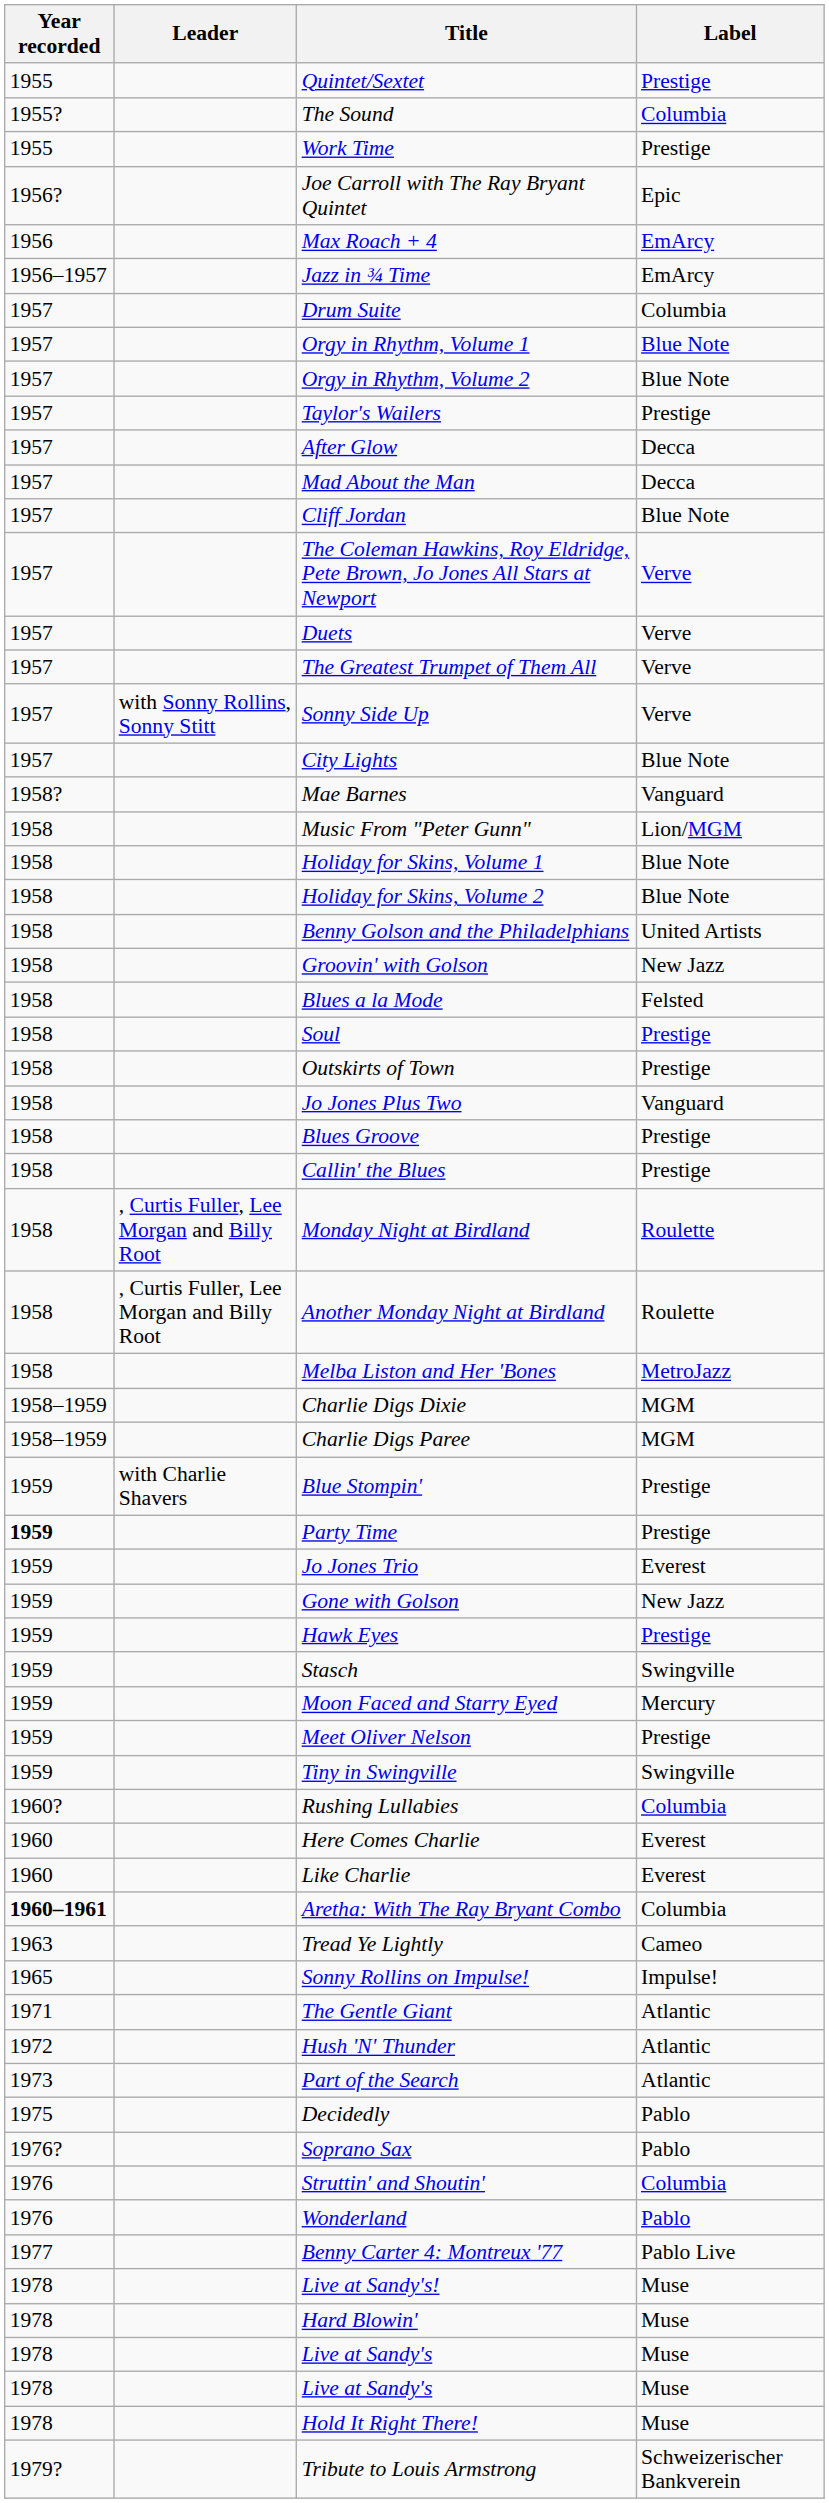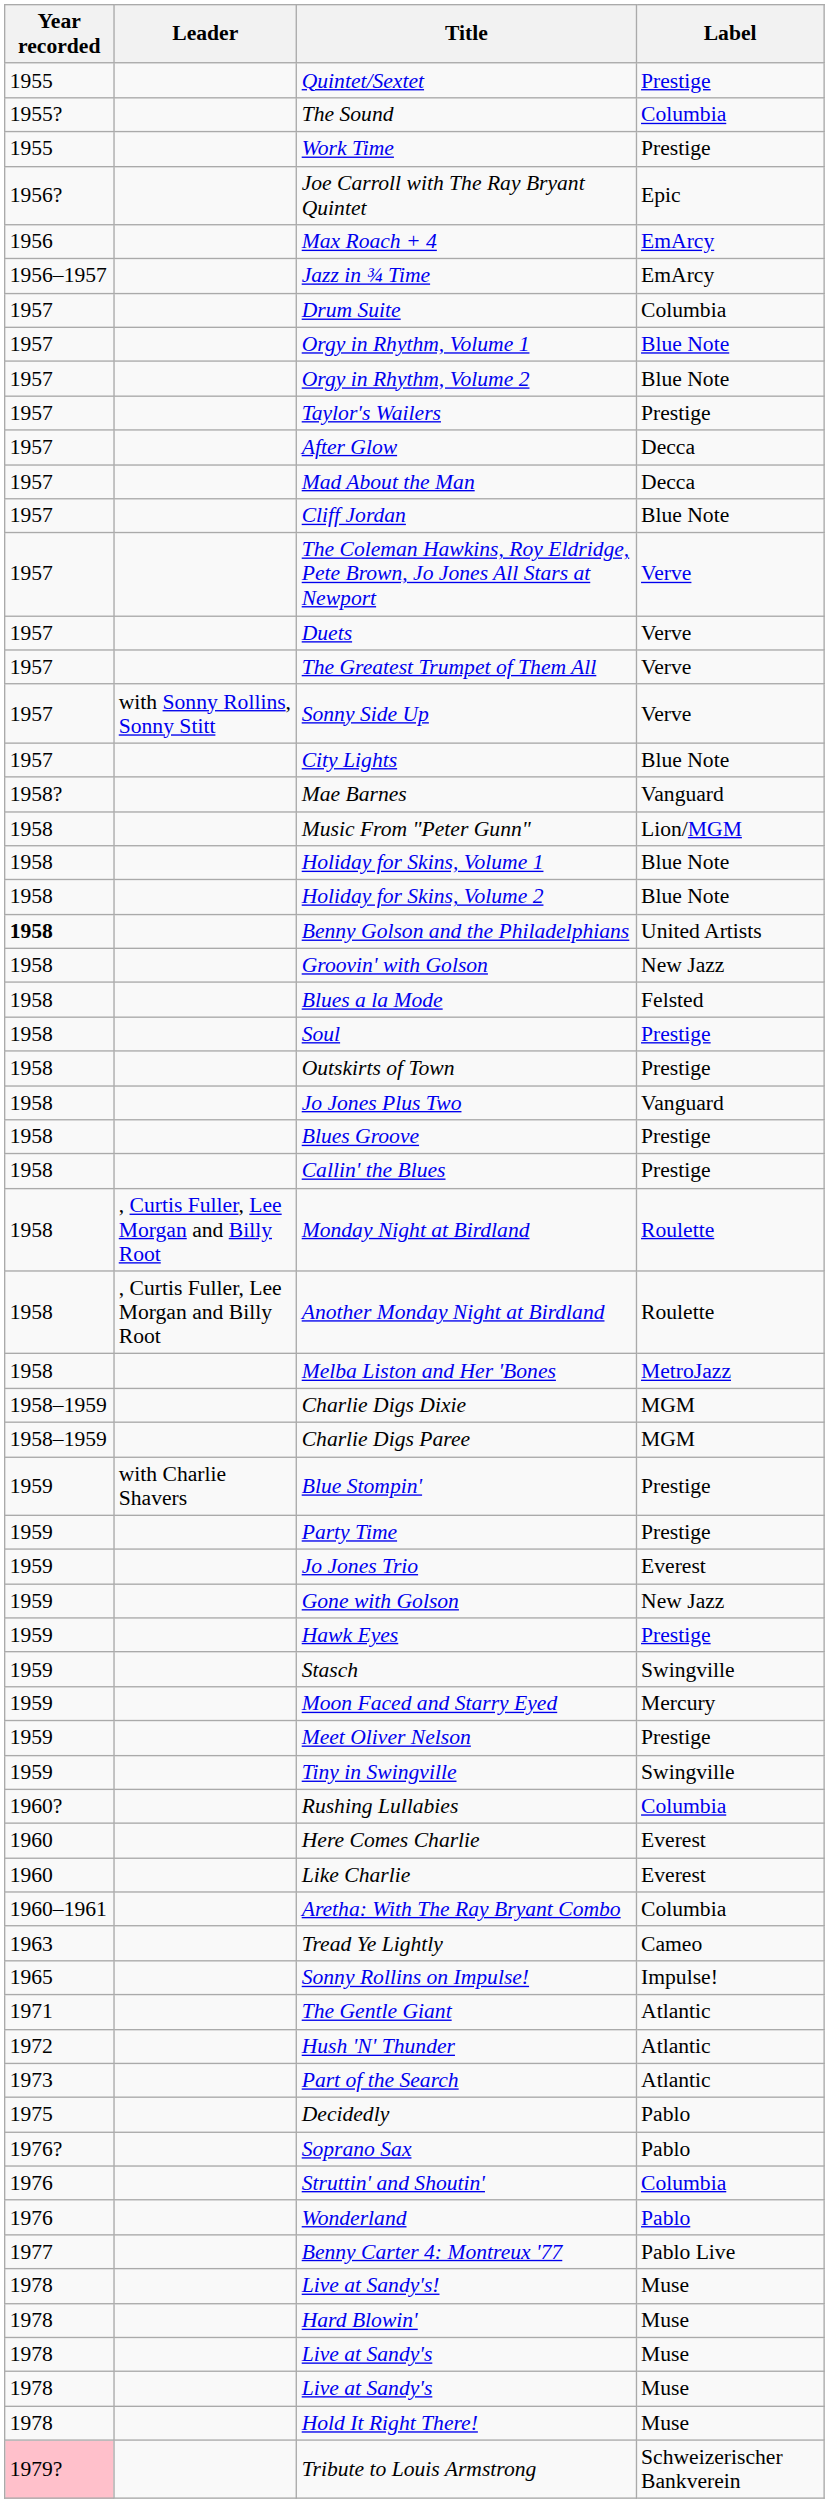(31, 931) normal -> (31, 931) bold
(31, 1532) bold -> (31, 1532) normal
(58, 1908) bold -> (58, 1908) normal
(36, 2469) no background -> (36, 2469) pink background
